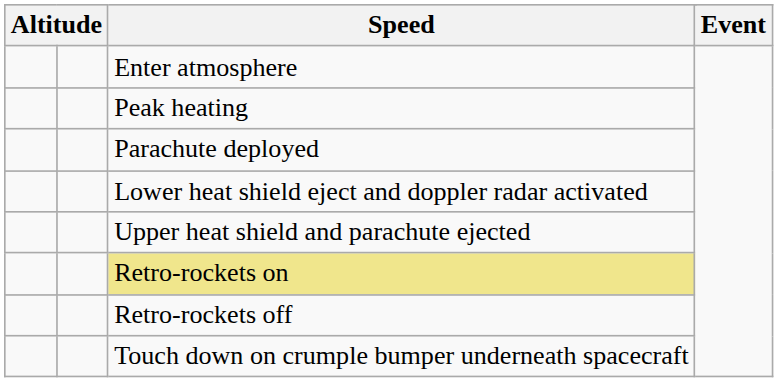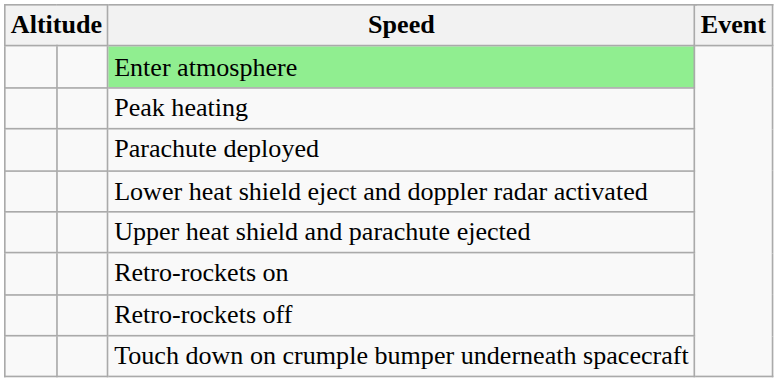(206, 66) no background -> (206, 66) lightgreen background
(201, 273) khaki background -> (201, 273) no background
